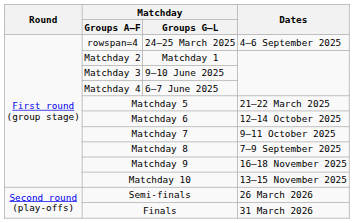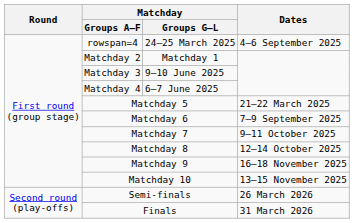(290, 119) 12–14 October 2025 -> (290, 119) 7–9 September 2025
(290, 149) 7–9 September 2025 -> (290, 149) 12–14 October 2025
